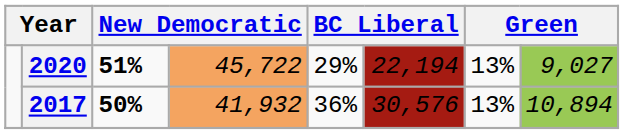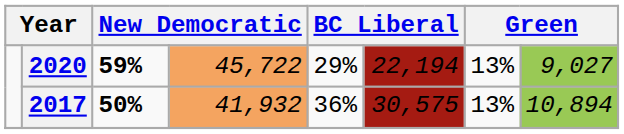(120, 66) 51% -> (120, 66) 59%
(415, 107) 30,576 -> (415, 107) 30,575
